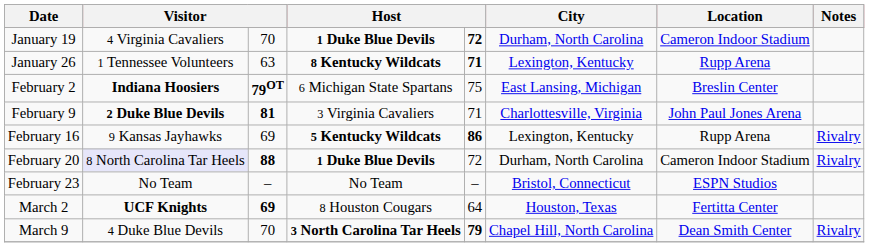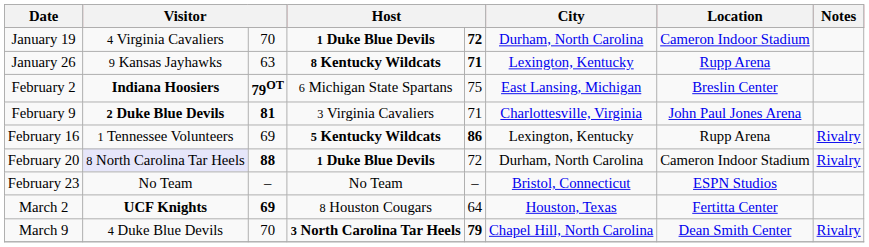(165, 62) 1 Tennessee Volunteers -> (165, 62) 9 Kansas Jayhawks
(165, 136) 9 Kansas Jayhawks -> (165, 136) 1 Tennessee Volunteers
